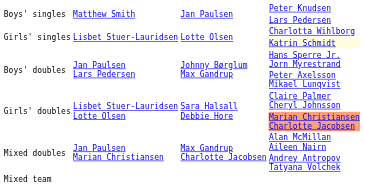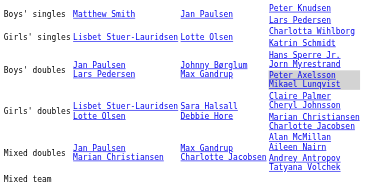(302, 43) lightyellow background -> (302, 43) no background
(305, 80) no background -> (305, 80) lightgrey background
(314, 122) lightsalmon background -> (314, 122) no background
